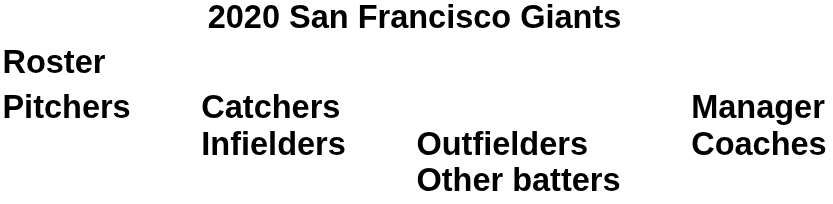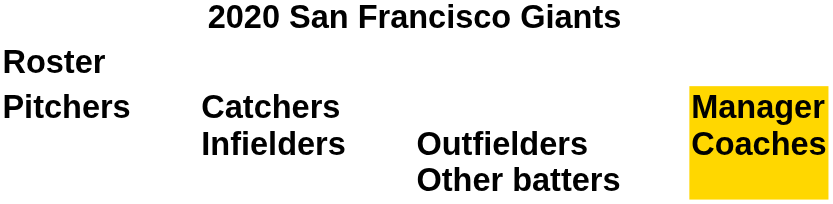(759, 125) no background -> (759, 125) gold background
